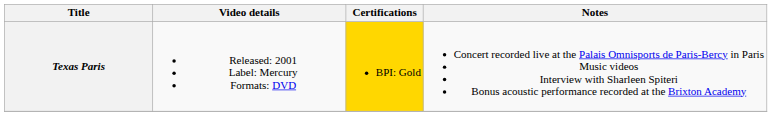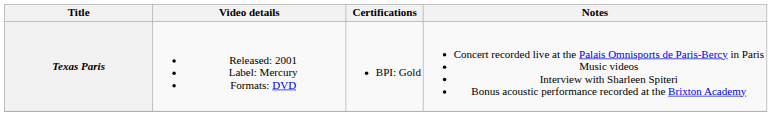(385, 73) gold background -> (385, 73) no background
